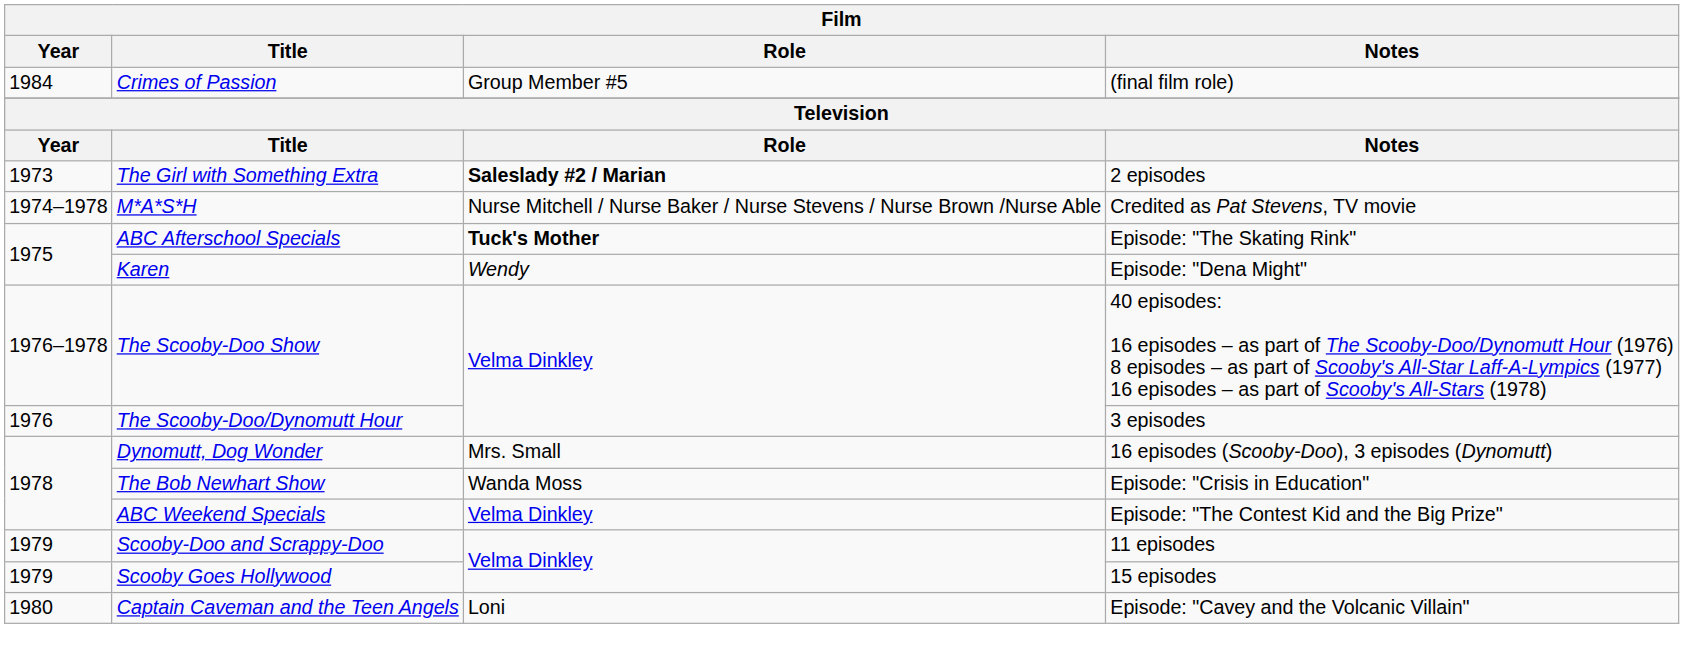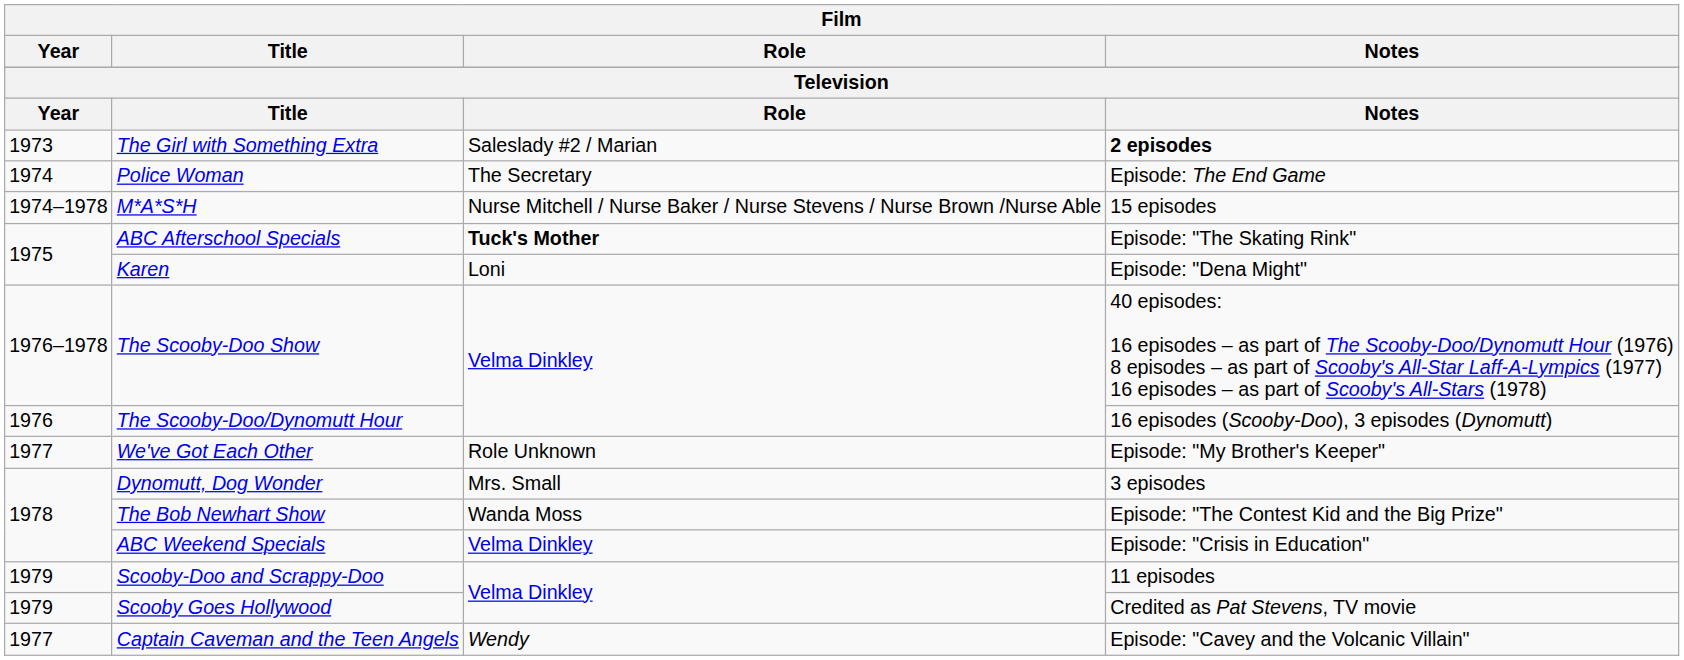- row: (197, 82)
(567, 176) bold -> (563, 144) normal
(1158, 176) normal -> (1161, 144) bold
+ row: (180, 176)
(1263, 207) Credited as Pat Stevens, TV movie -> (1163, 207) 15 episodes
(498, 269) Wendy -> (487, 269) Loni
(1158, 420) 3 episodes -> (1331, 420) 16 episodes (Scooby-Doo), 3 episodes (Dynomutt)
+ row: (215, 451)
(1331, 451) 16 episodes (Scooby-Doo), 3 episodes (Dynomutt) -> (1158, 483) 3 episodes
(1240, 483) Episode: "Crisis in Education" -> (1306, 514) Episode: "The Contest Kid and the Big Prize"
(1306, 514) Episode: "The Contest Kid and the Big Prize" -> (1240, 545) Episode: "Crisis in Education"
(1163, 576) 15 episodes -> (1263, 608) Credited as Pat Stevens, TV movie
(31, 608) 1980 -> (31, 639) 1977
(487, 608) Loni -> (498, 639) Wendy
